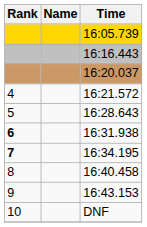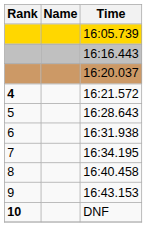(11, 93) normal -> (11, 93) bold
(11, 133) bold -> (11, 133) normal
(11, 152) bold -> (11, 152) normal
(14, 212) normal -> (14, 212) bold
